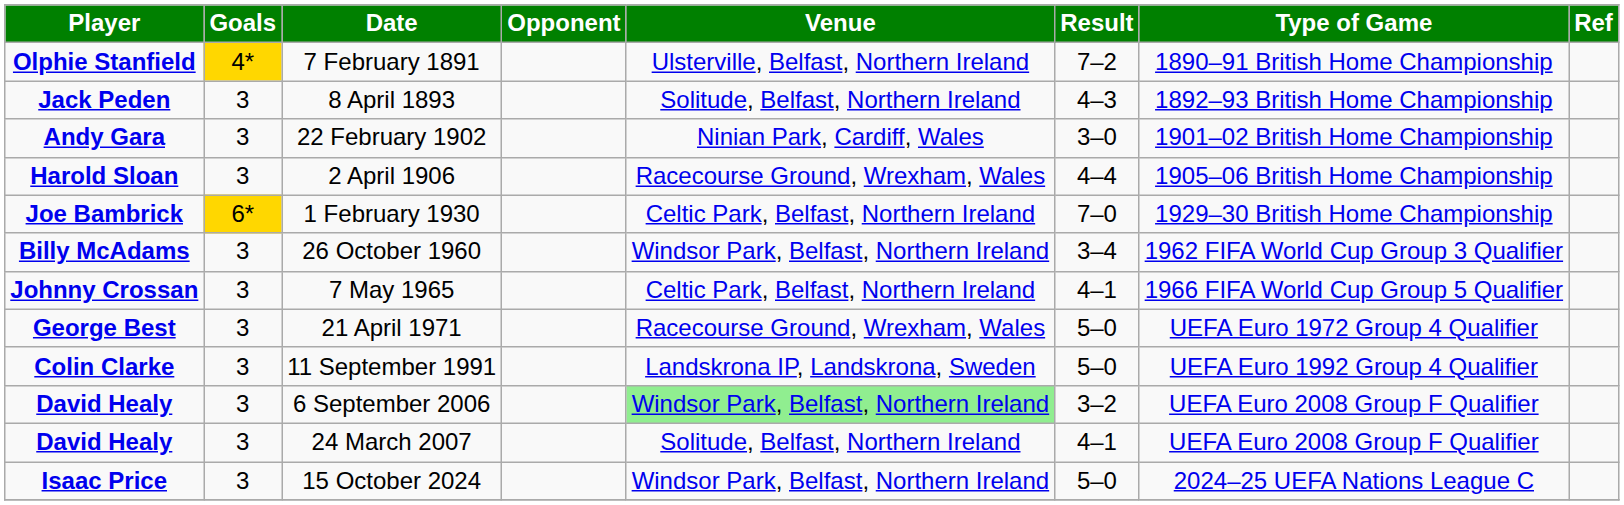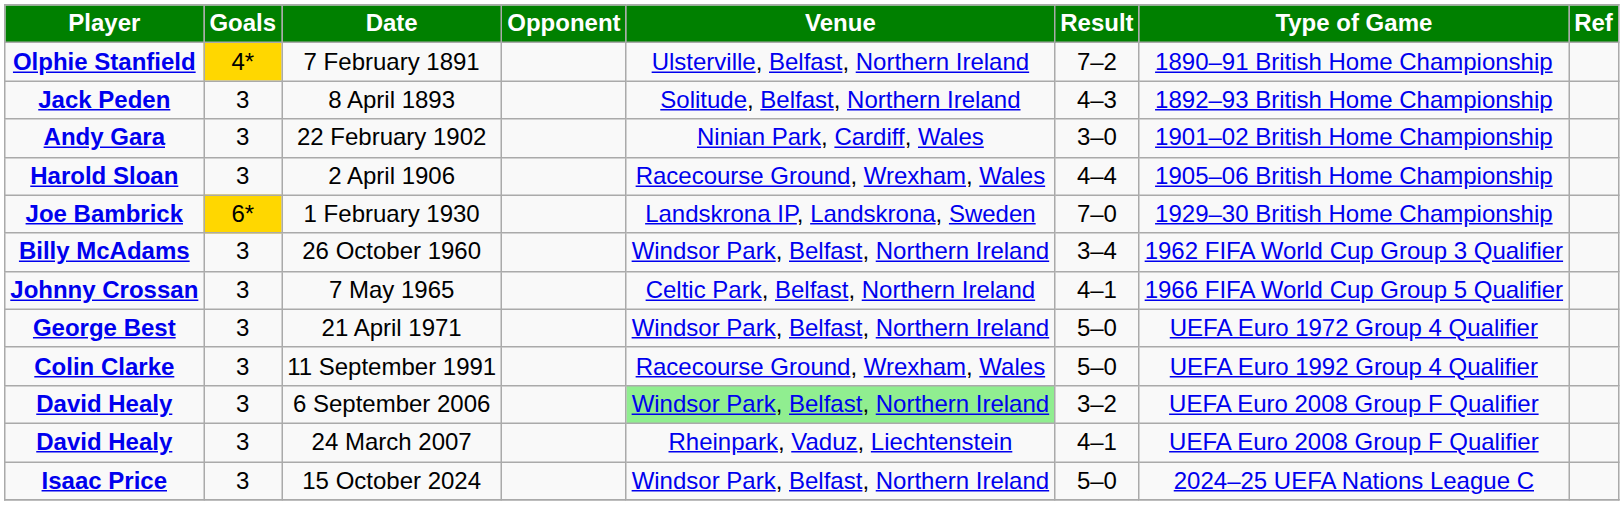(840, 213) Celtic Park, Belfast, Northern Ireland -> (840, 213) Landskrona IP, Landskrona, Sweden
(840, 328) Racecourse Ground, Wrexham, Wales -> (840, 328) Windsor Park, Belfast, Northern Ireland
(840, 366) Landskrona IP, Landskrona, Sweden -> (840, 366) Racecourse Ground, Wrexham, Wales
(840, 442) Solitude, Belfast, Northern Ireland -> (840, 442) Rheinpark, Vaduz, Liechtenstein
